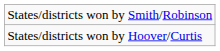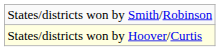(105, 35) no background -> (105, 35) lightyellow background
